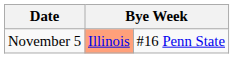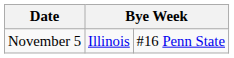(109, 41) lightsalmon background -> (109, 41) no background
